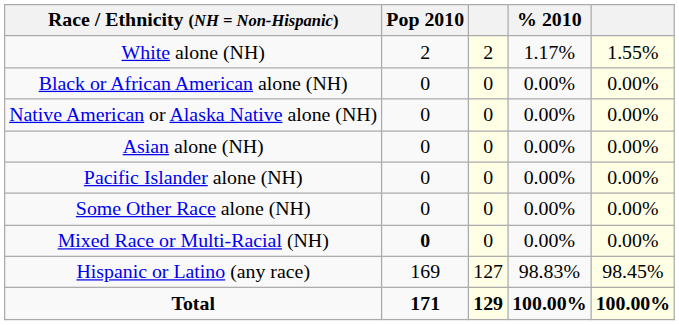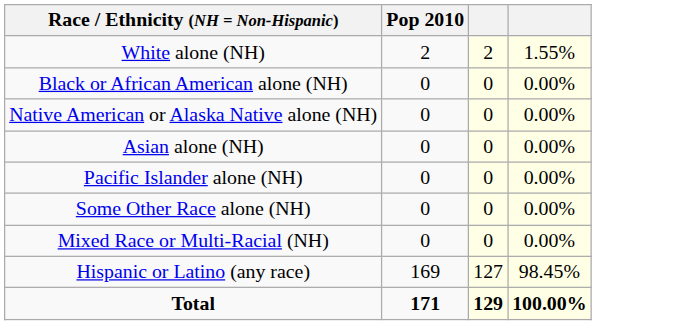- column: (549, 20)
(425, 240) bold -> (425, 240) normal
